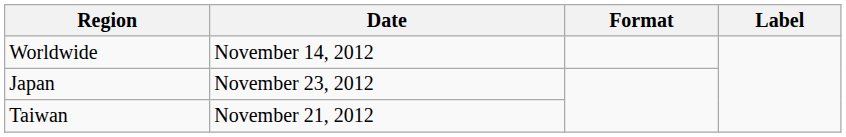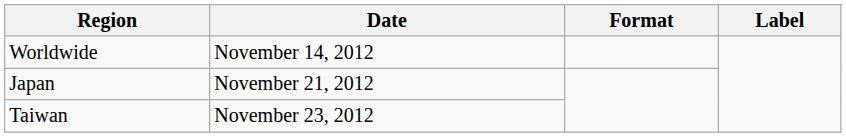(294, 83) November 23, 2012 -> (294, 83) November 21, 2012
(294, 115) November 21, 2012 -> (294, 115) November 23, 2012
